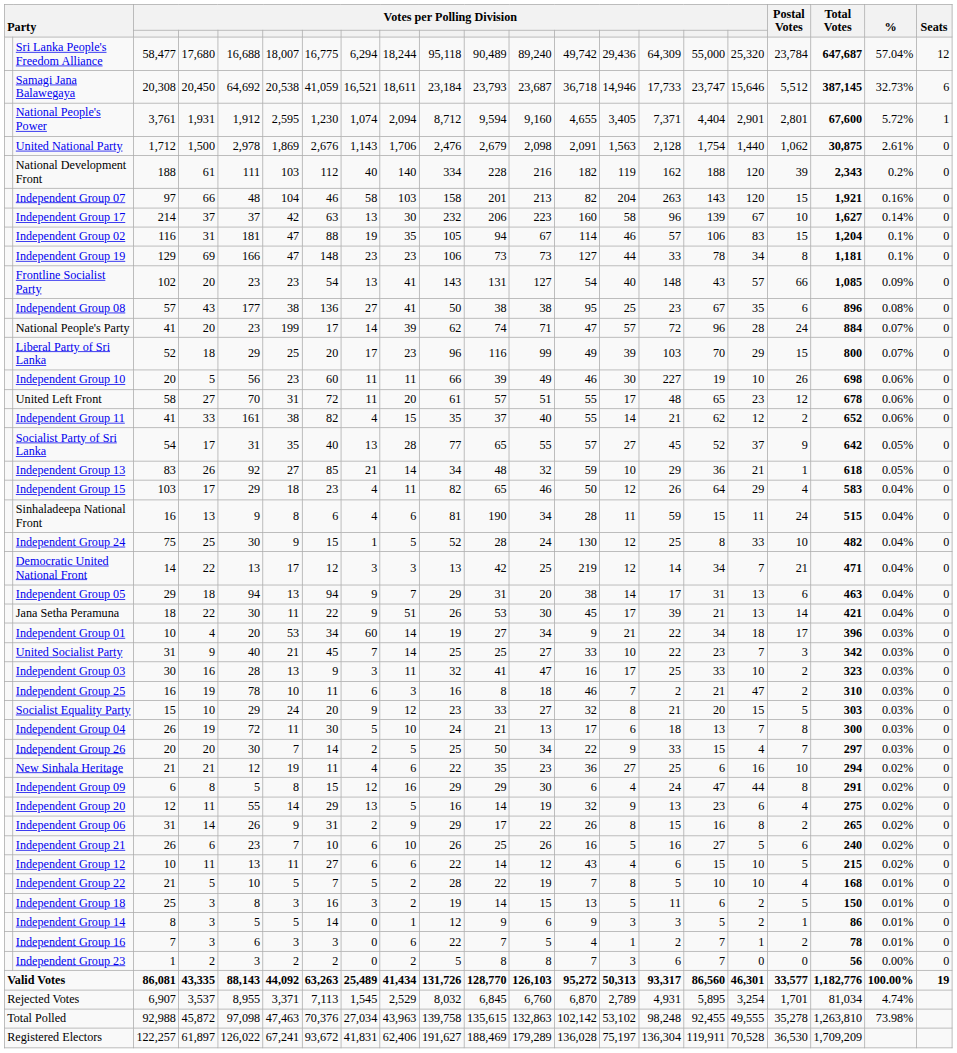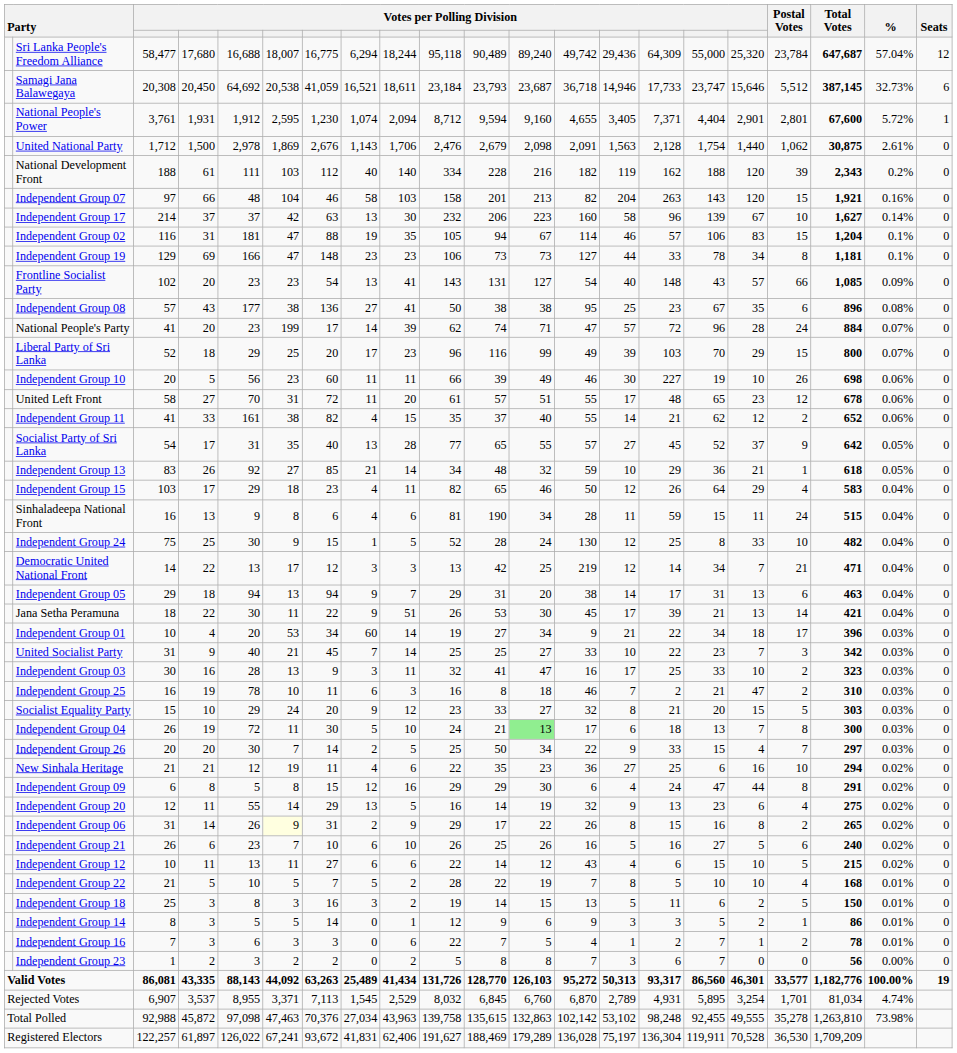(546, 729) no background -> (546, 729) lightgreen background
(296, 825) no background -> (296, 825) lightyellow background
